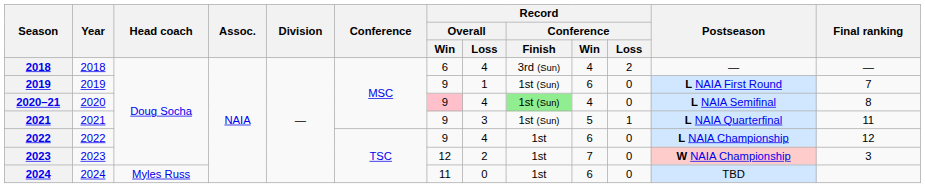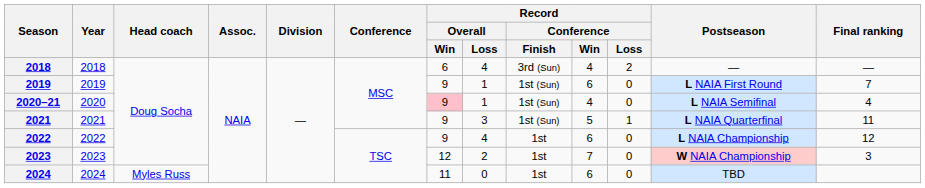(484, 102) 4 -> (484, 102) 1
(539, 102) lightgreen background -> (539, 102) no background
(868, 102) 8 -> (868, 102) 4
